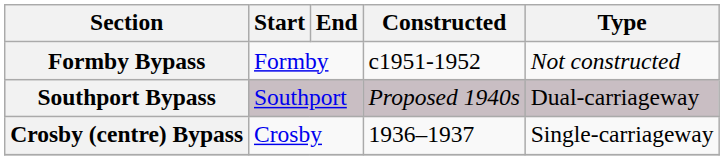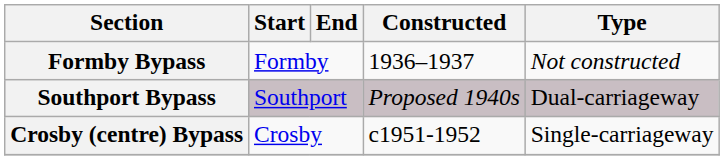(425, 60) c1951-1952 -> (421, 60) 1936–1937
(421, 135) 1936–1937 -> (425, 135) c1951-1952
